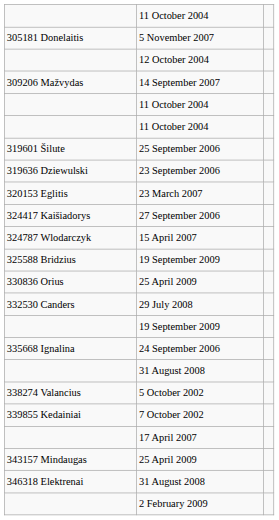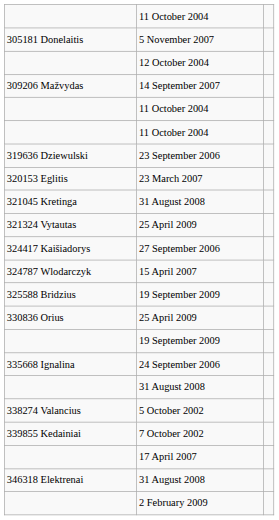- row: (36, 149)
+ row: (42, 201)
+ row: (41, 225)
- row: (41, 304)
- row: (47, 459)
